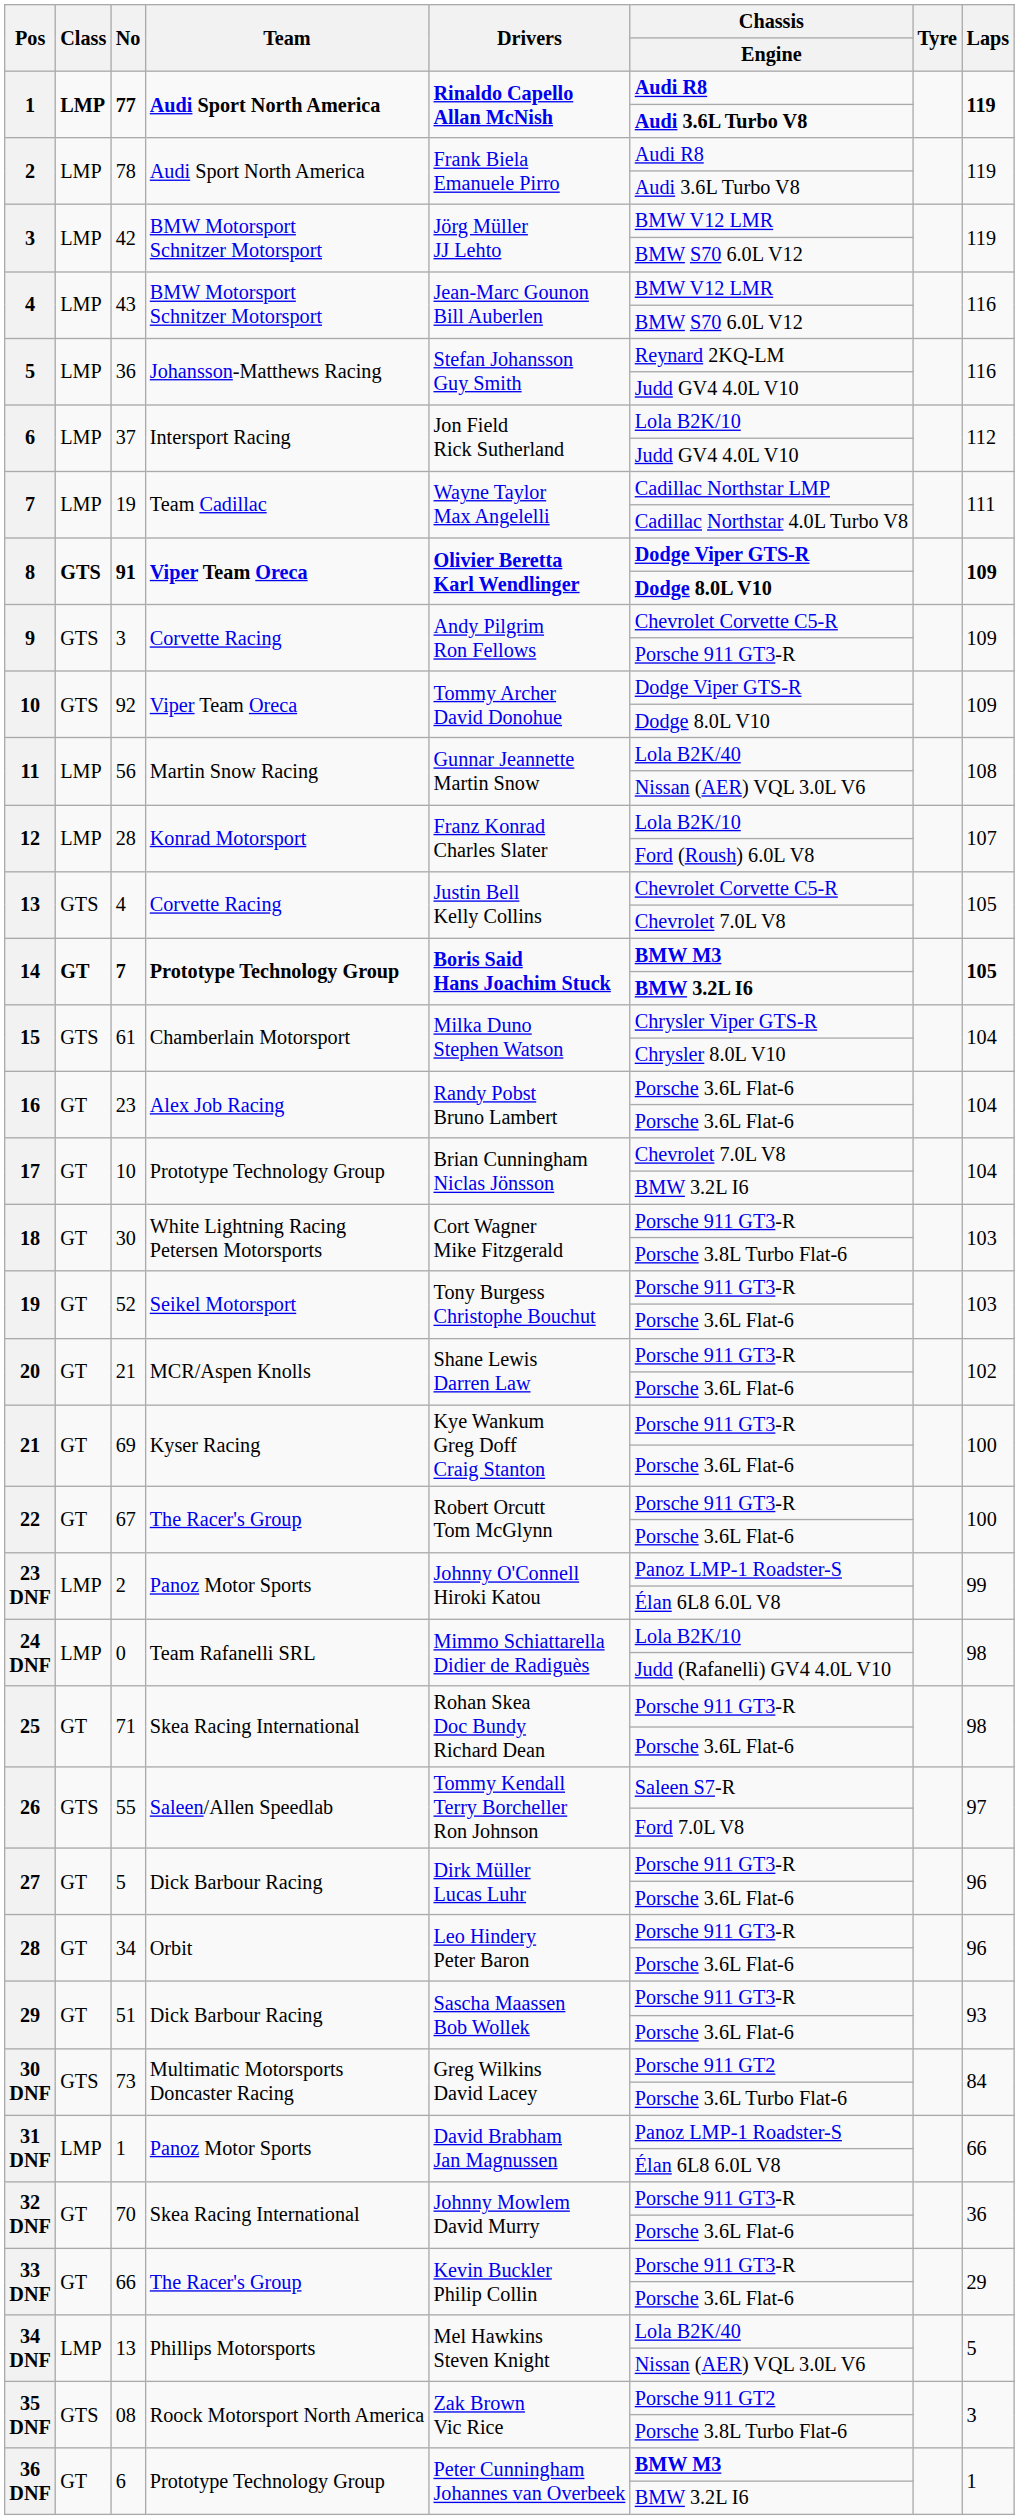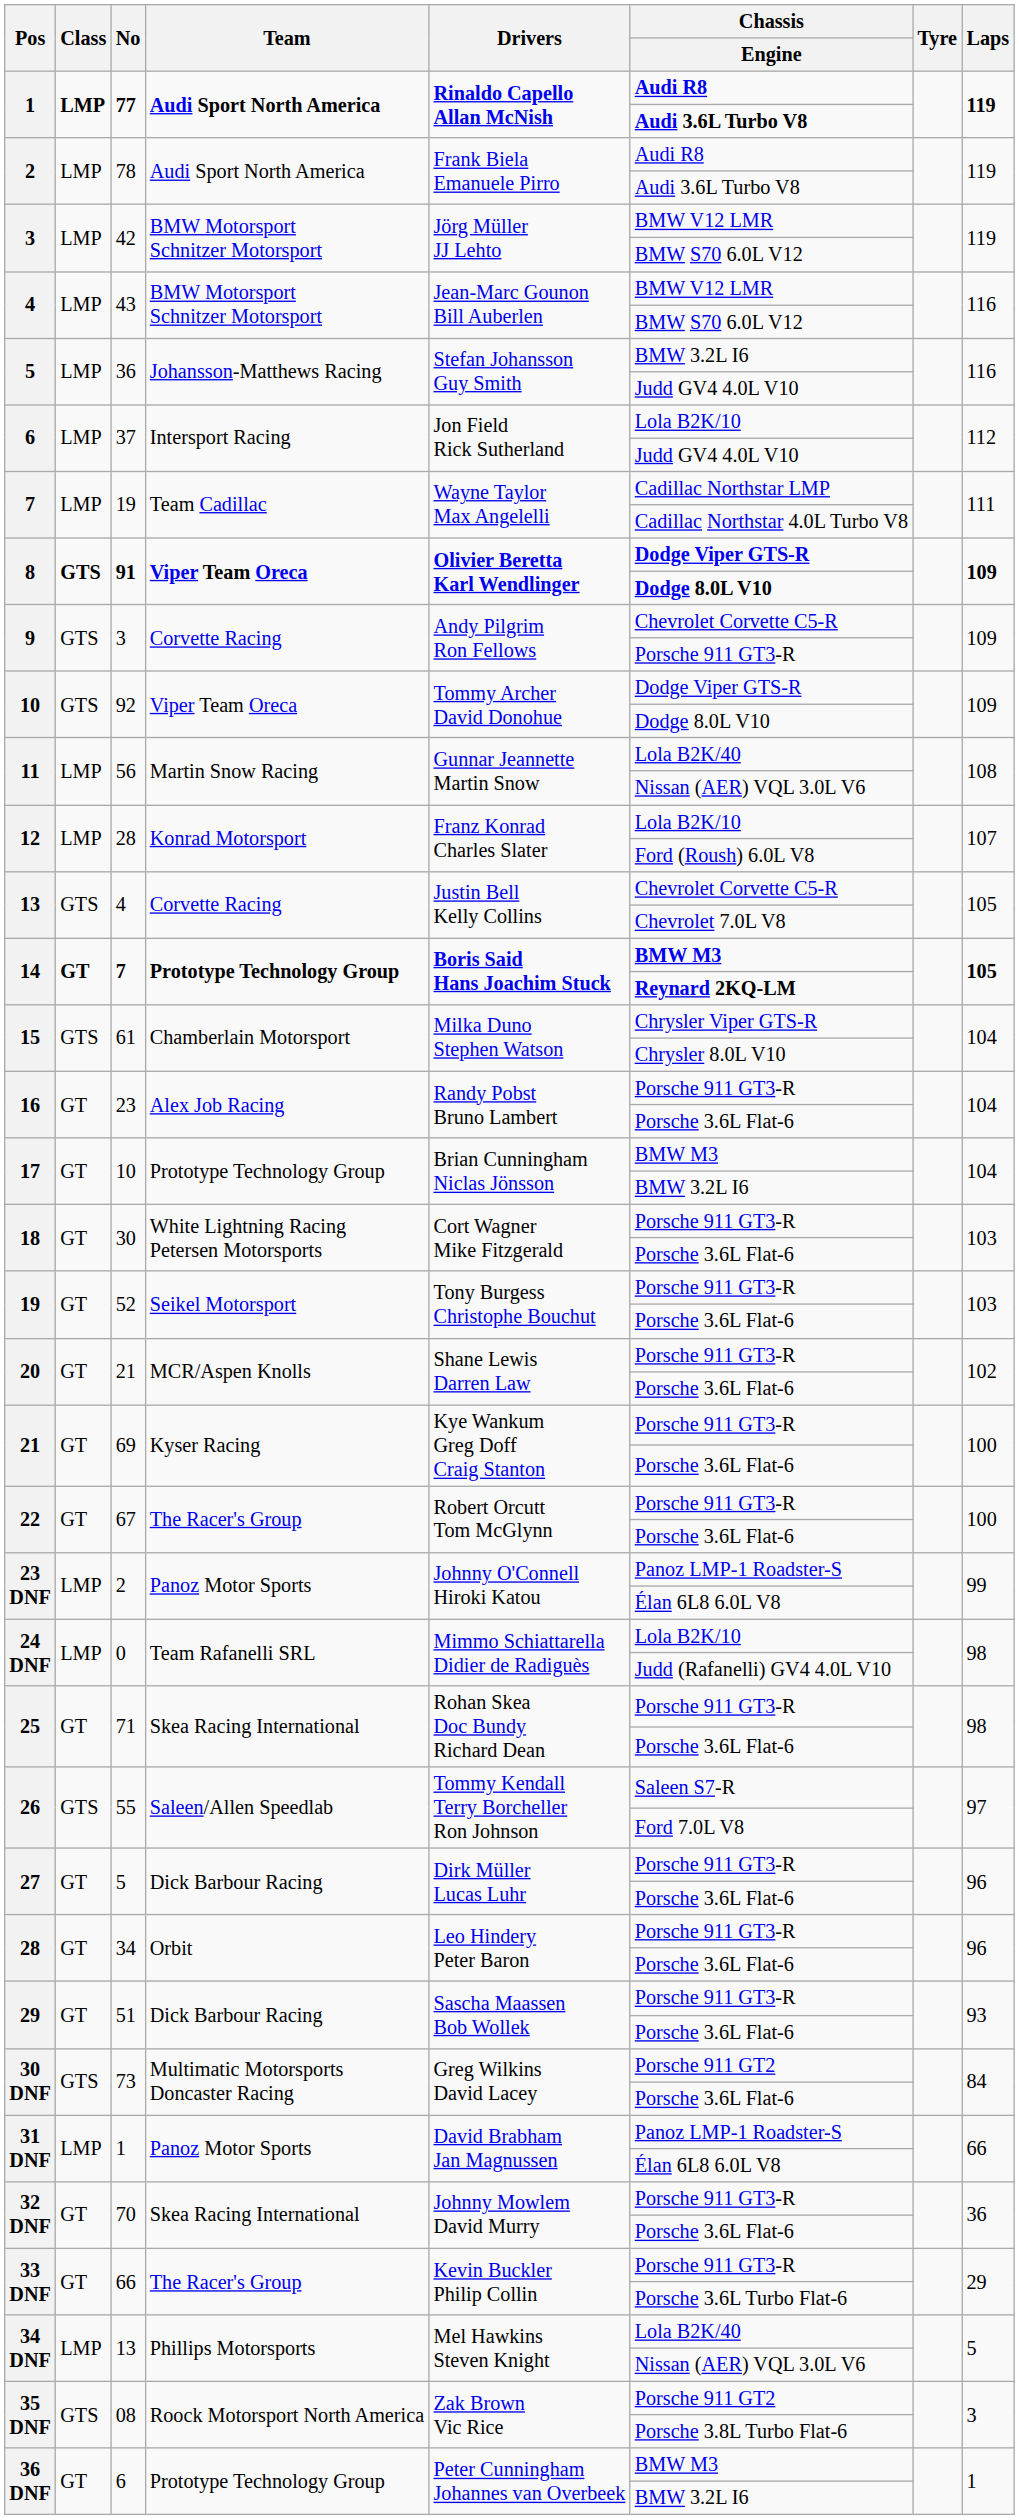(710, 354) Reynard 2KQ-LM -> (692, 354) BMW 3.2L I6
(694, 988) BMW 3.2L I6 -> (715, 988) Reynard 2KQ-LM
(714, 1088) Porsche 3.6L Flat-6 -> (715, 1088) Porsche 911 GT3-R
(710, 1154) Chevrolet 7.0L V8 -> (676, 1154) BMW M3
(741, 1254) Porsche 3.8L Turbo Flat-6 -> (714, 1254) Porsche 3.6L Flat-6
(741, 2098) Porsche 3.6L Turbo Flat-6 -> (714, 2098) Porsche 3.6L Flat-6
(714, 2298) Porsche 3.6L Flat-6 -> (741, 2298) Porsche 3.6L Turbo Flat-6
(678, 2464) bold -> (676, 2464) normal
